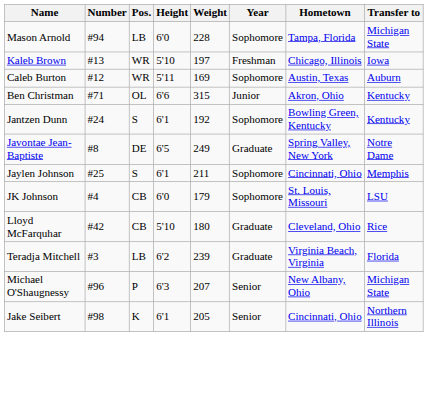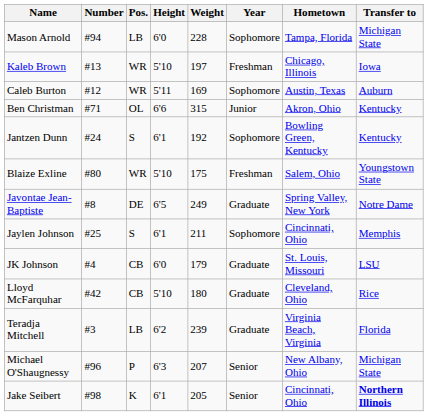+ row: (37, 174)
(258, 196) Sophomore -> (249, 263) Graduate
(387, 316) normal -> (381, 396) bold
